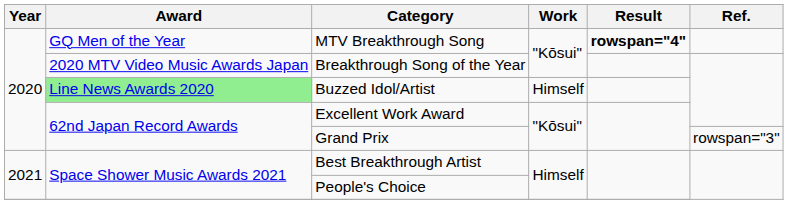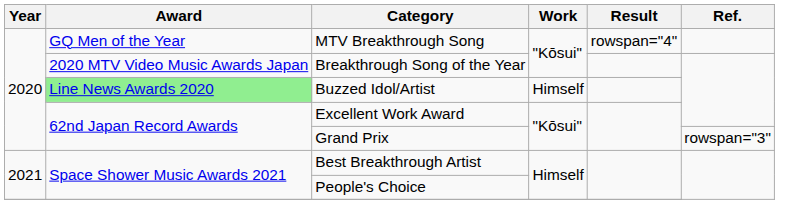(638, 41) bold -> (634, 41) normal
